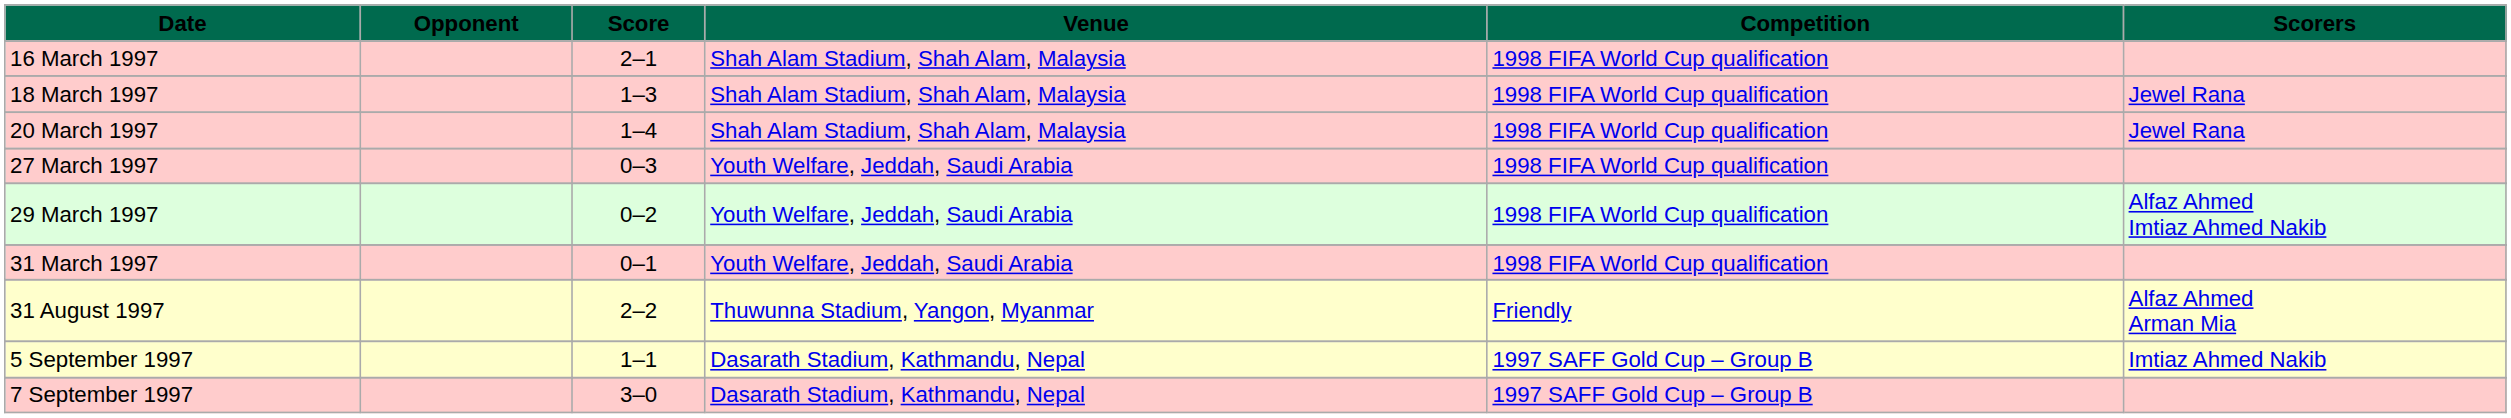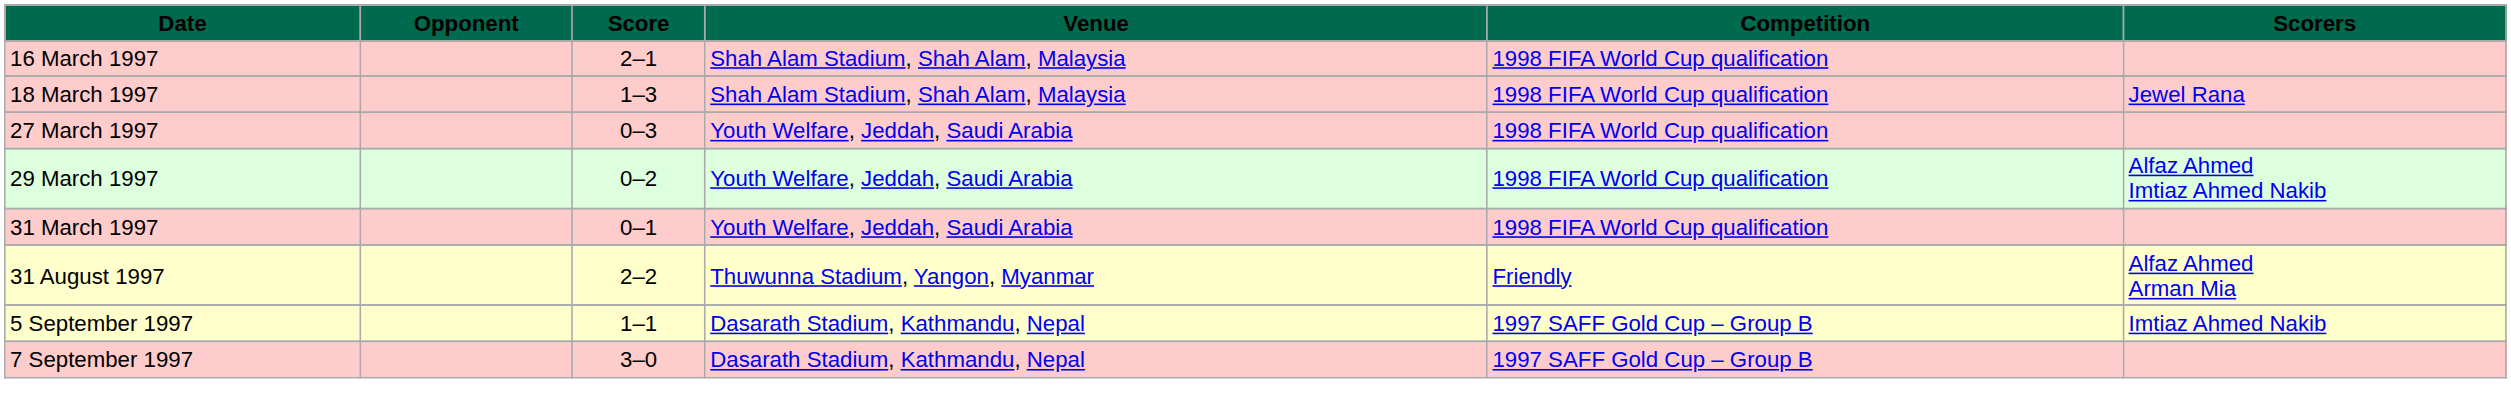- row: (84, 130)
